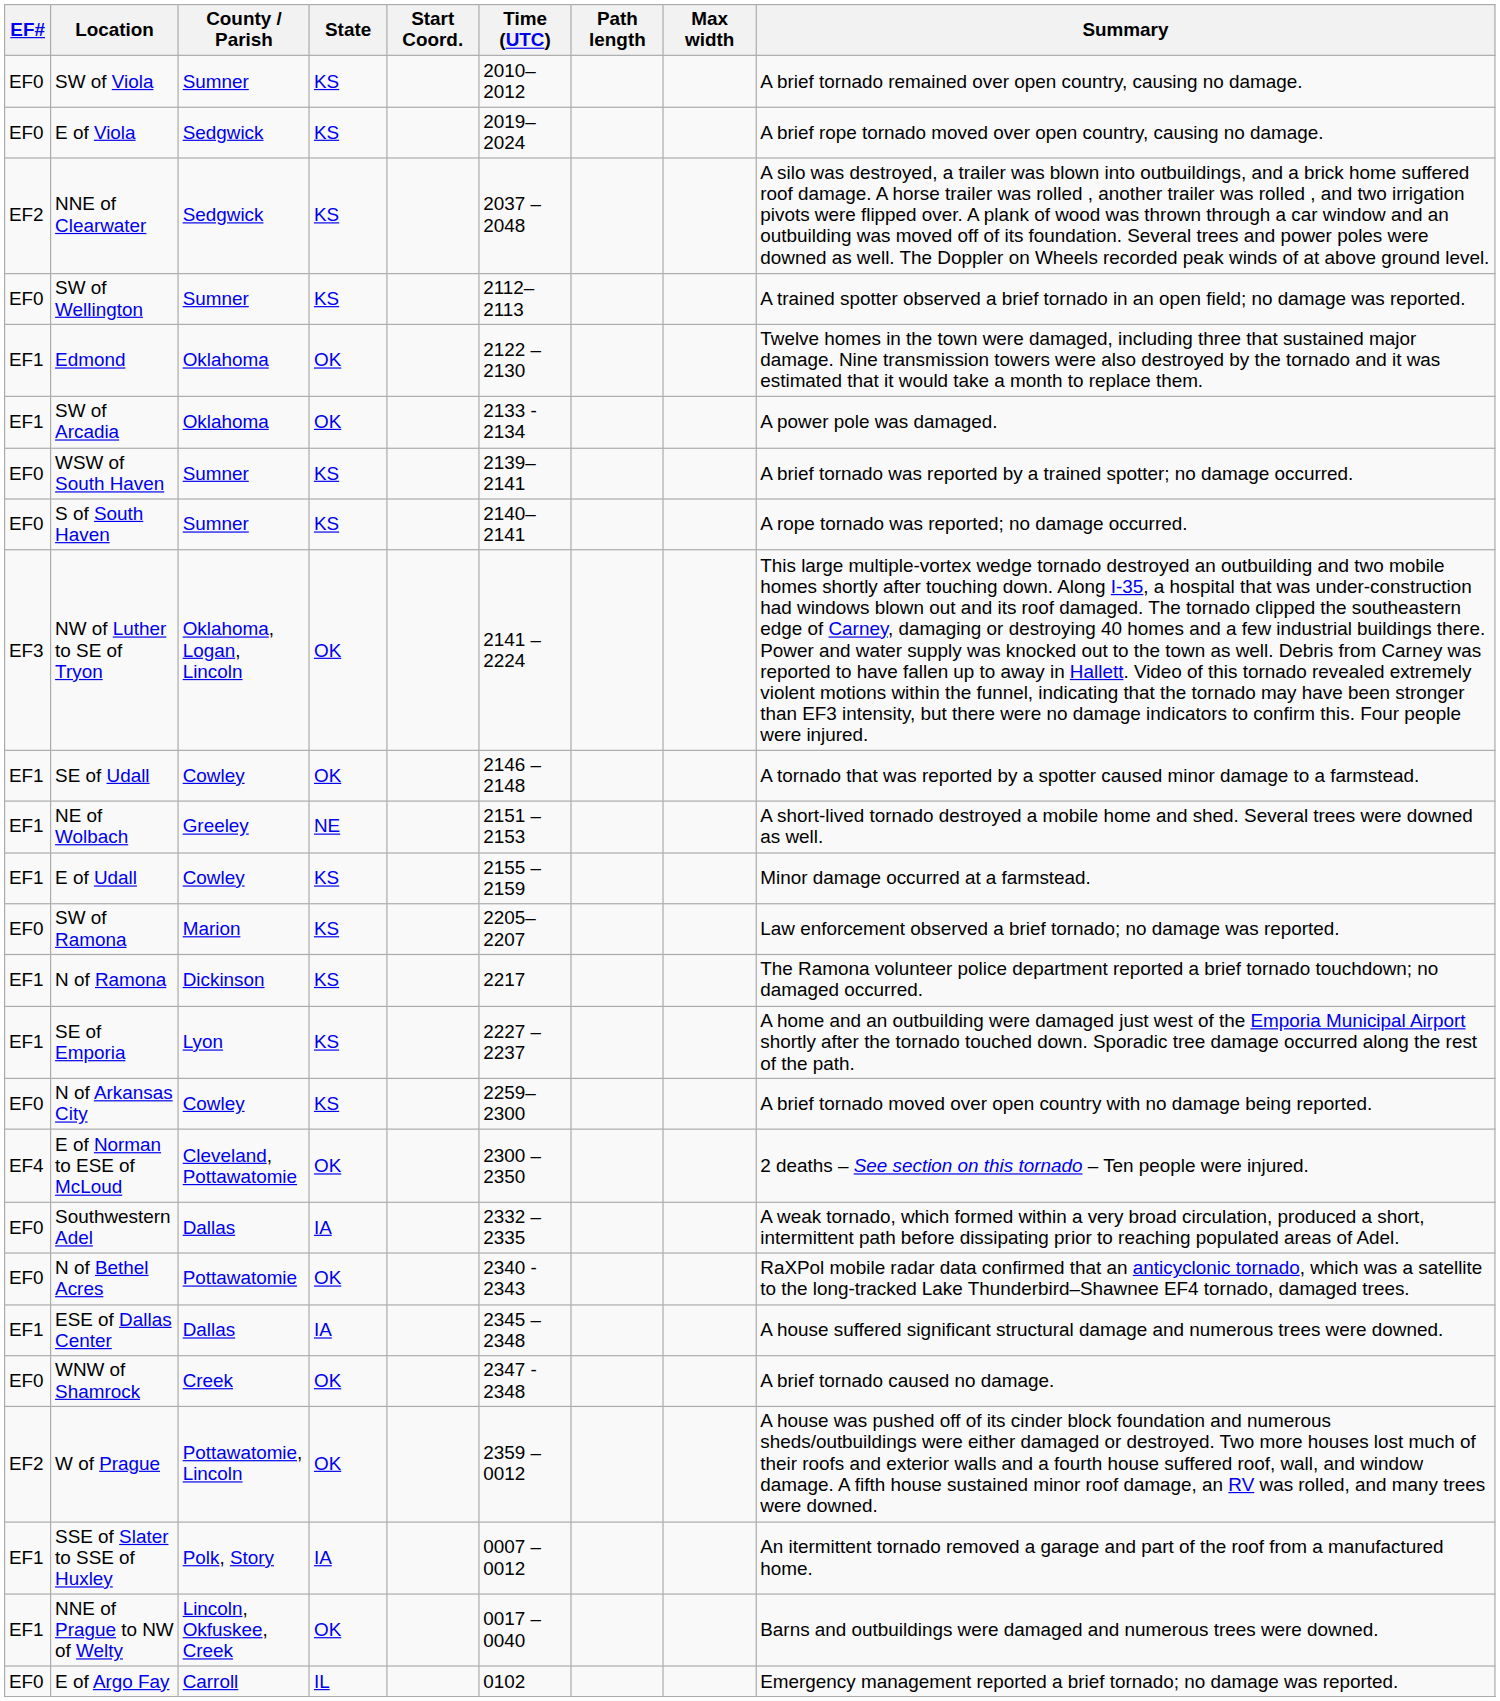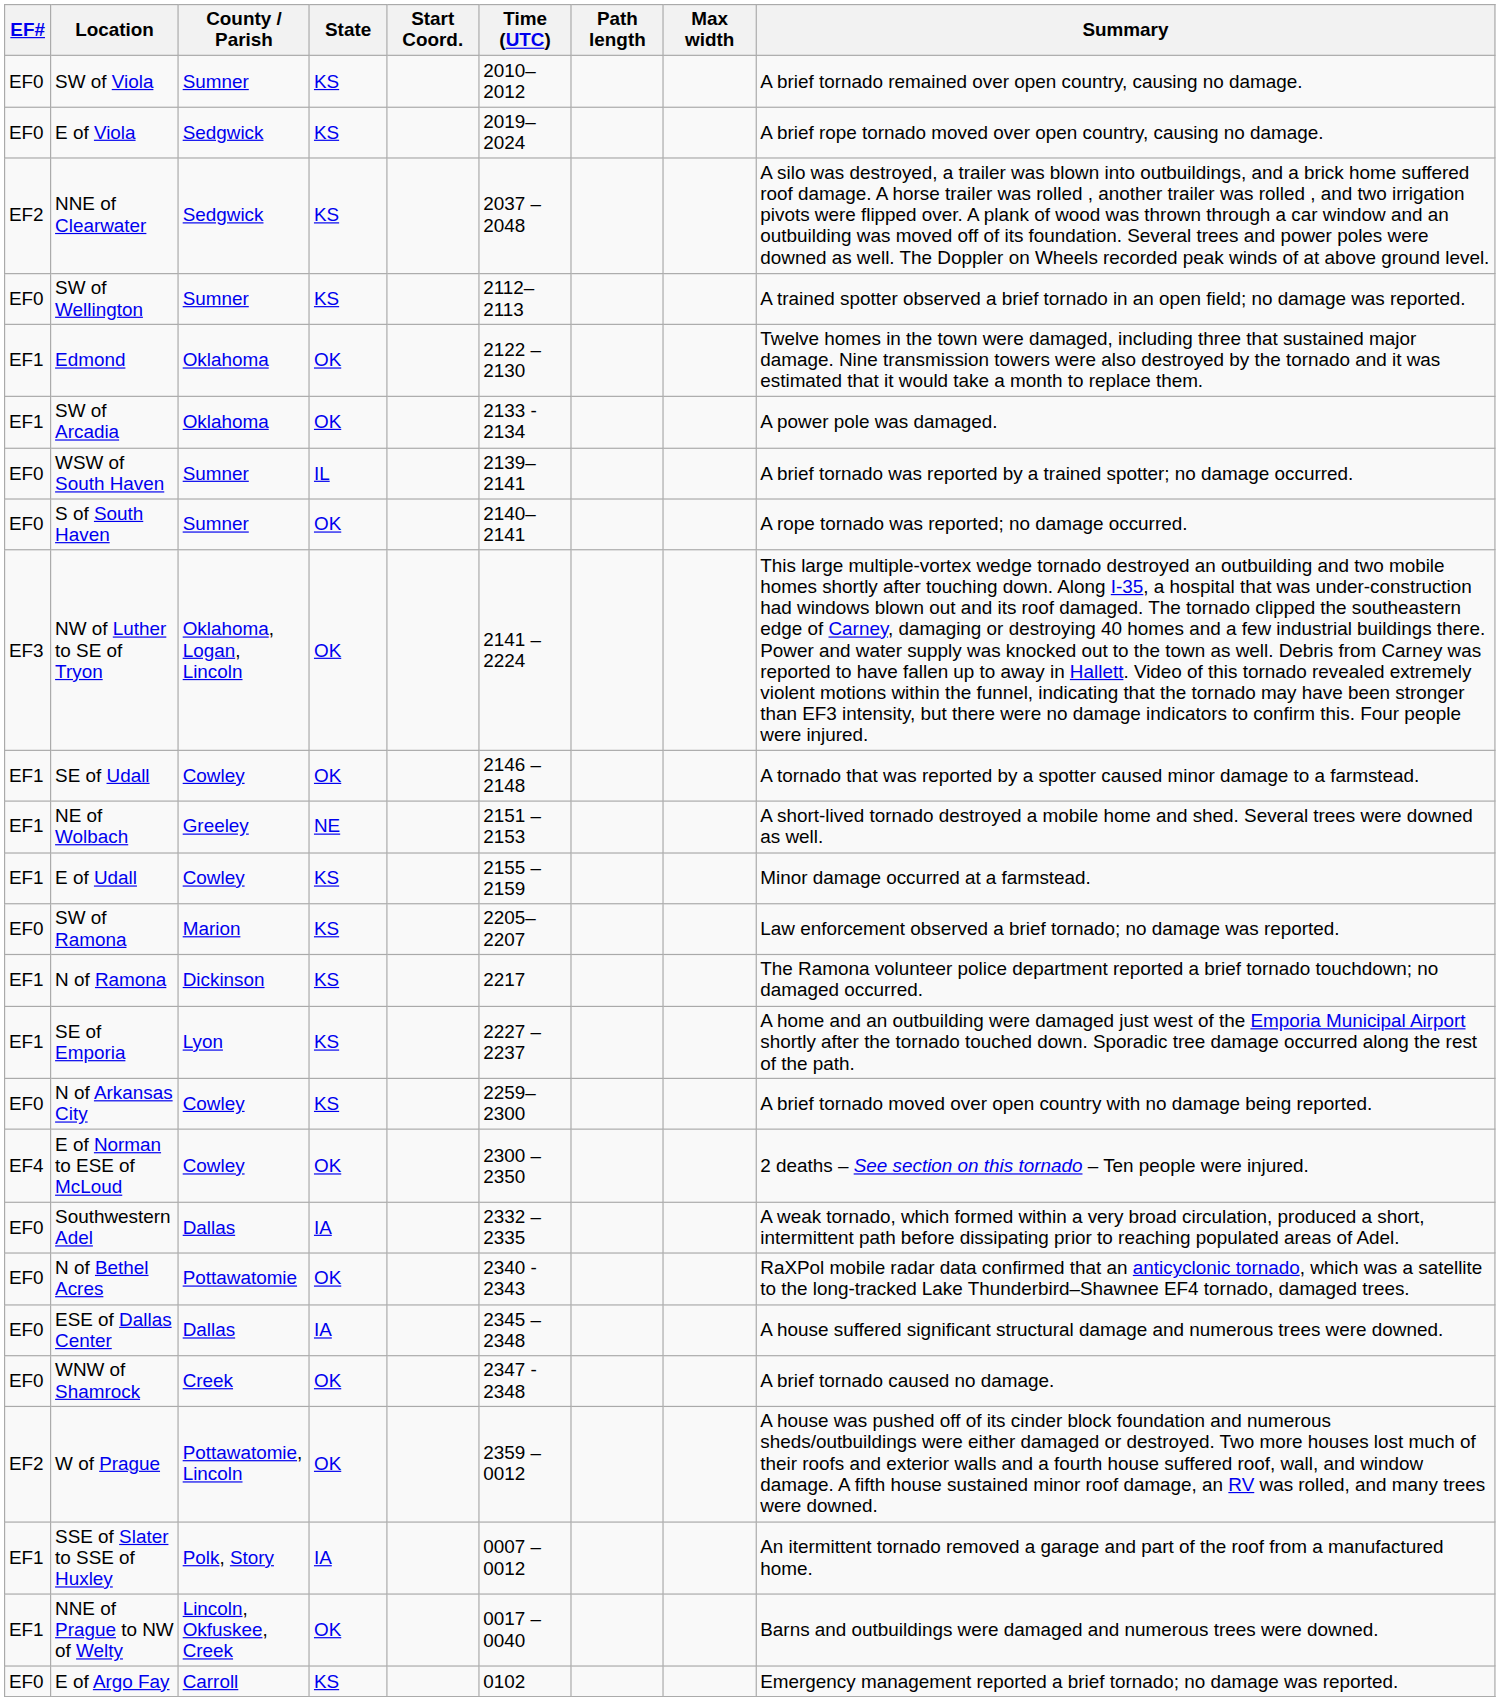(327, 473) KS -> (322, 473) IL
(327, 524) KS -> (328, 524) OK
(240, 1165) Cleveland, Pottawatomie -> (214, 1165) Cowley
(26, 1329) EF1 -> (26, 1329) EF0
(322, 1681) IL -> (327, 1681) KS
